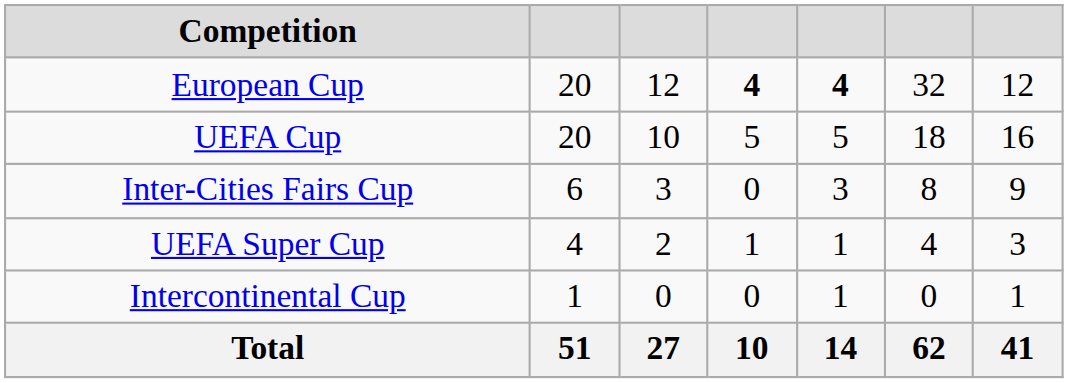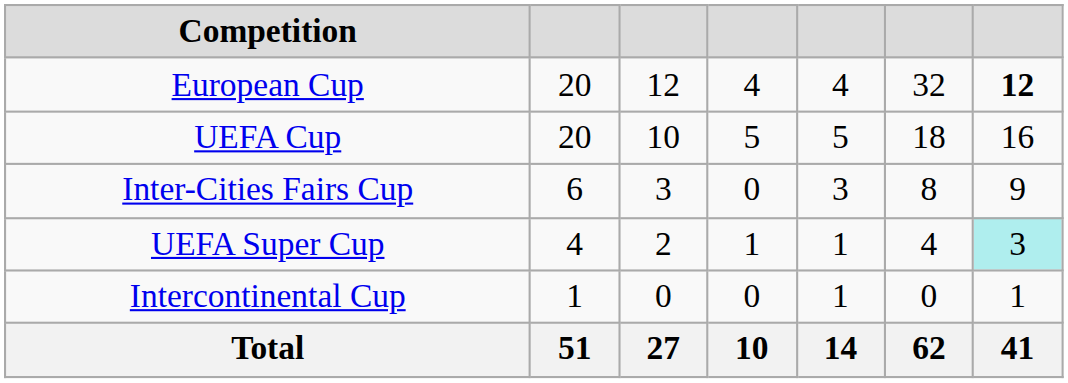(752, 84) bold -> (752, 84) normal
(840, 84) bold -> (840, 84) normal
(1018, 84) normal -> (1018, 84) bold
(1018, 243) no background -> (1018, 243) paleturquoise background
